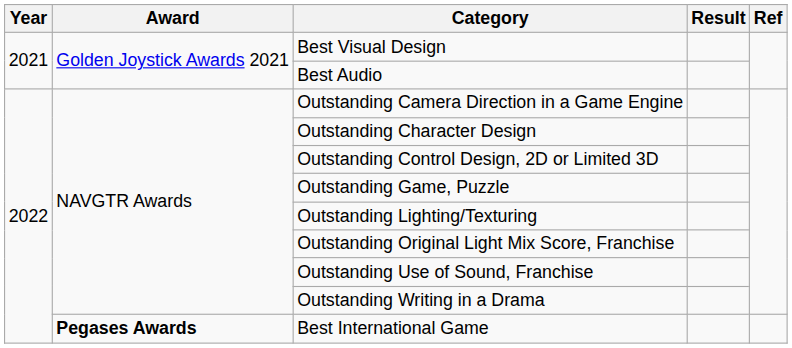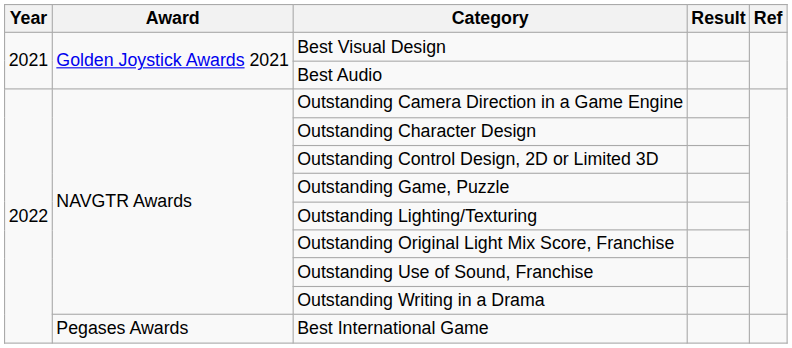(126, 328) bold -> (122, 328) normal
